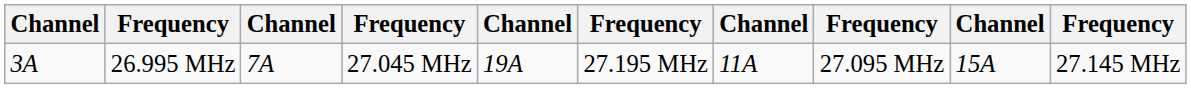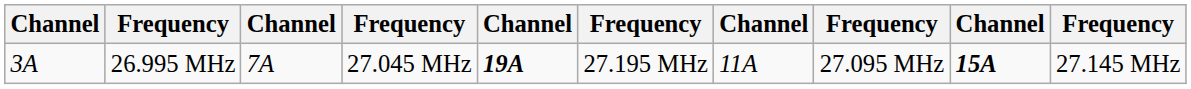(503, 63) normal -> (504, 63) bold
(975, 63) normal -> (976, 63) bold
